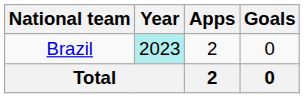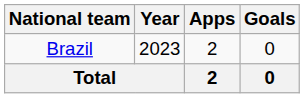(160, 48) paleturquoise background -> (160, 48) no background
